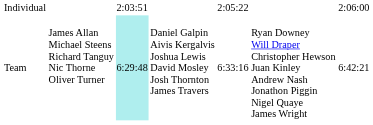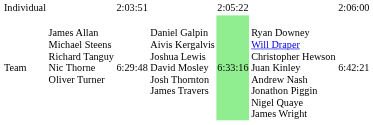(132, 68) paleturquoise background -> (132, 68) no background
(233, 68) no background -> (233, 68) lightgreen background
